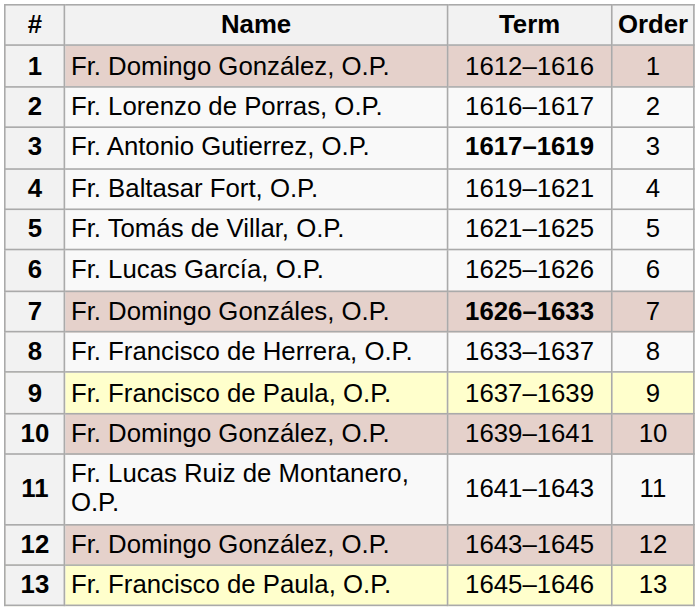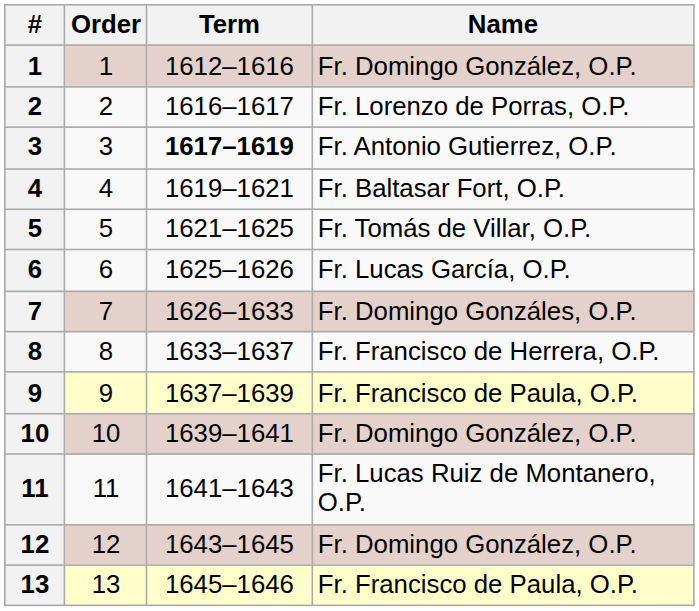columns swapped: (653, 24) <-> (256, 24)
(530, 310) bold -> (229, 310) normal
